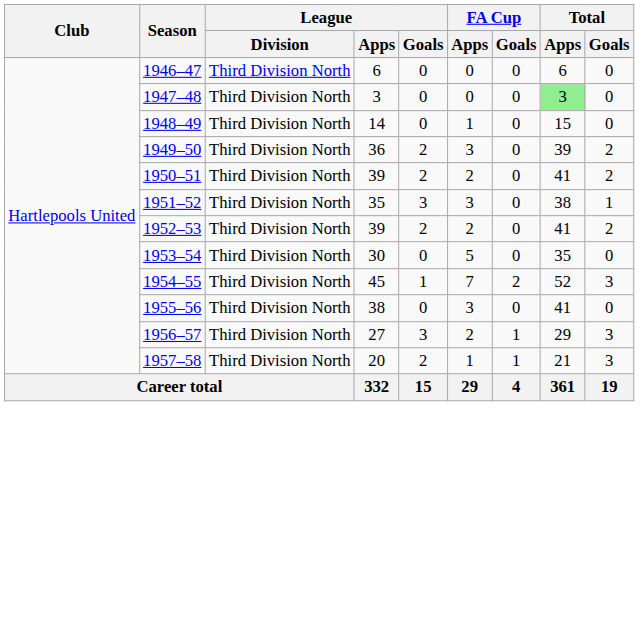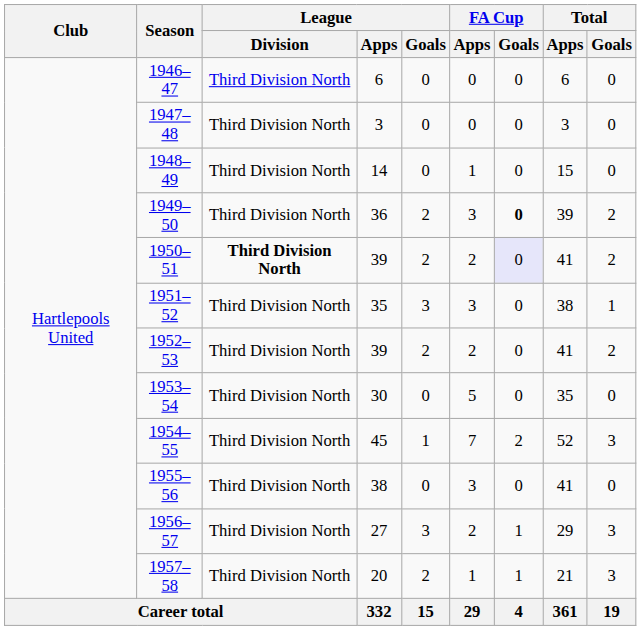(563, 96) lightgreen background -> (565, 124) no background
(516, 149) normal -> (519, 215) bold
(280, 176) normal -> (280, 260) bold
(516, 176) no background -> (519, 260) lavender background
